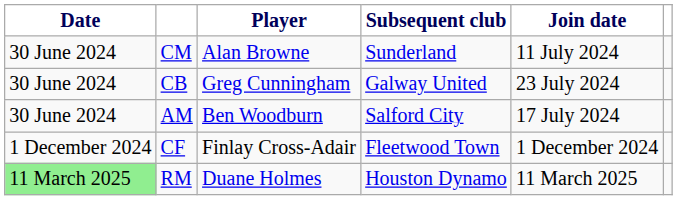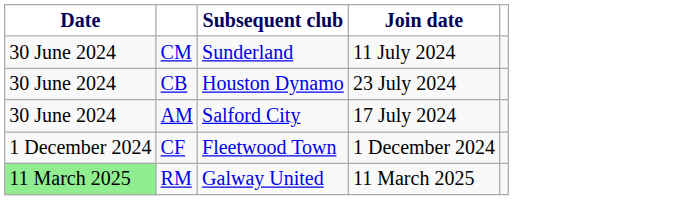- column: (279, 20)
(426, 83) Galway United -> (273, 83) Houston Dynamo
(436, 178) Houston Dynamo -> (263, 178) Galway United
